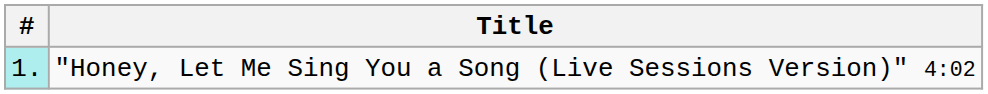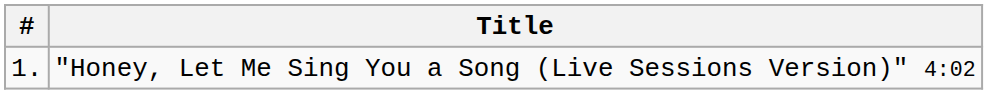(27, 68) paleturquoise background -> (27, 68) no background
